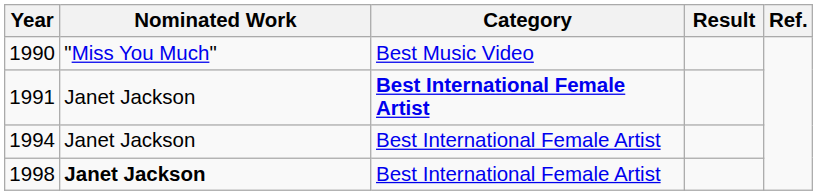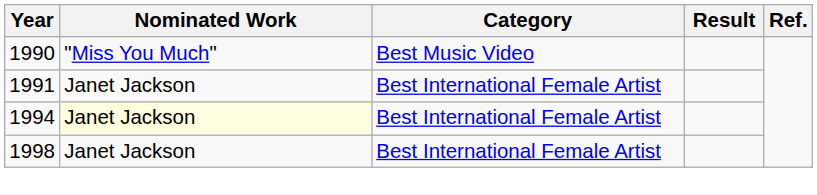(501, 97) bold -> (519, 85) normal
(130, 141) no background -> (130, 118) lightyellow background
(135, 173) bold -> (130, 150) normal
